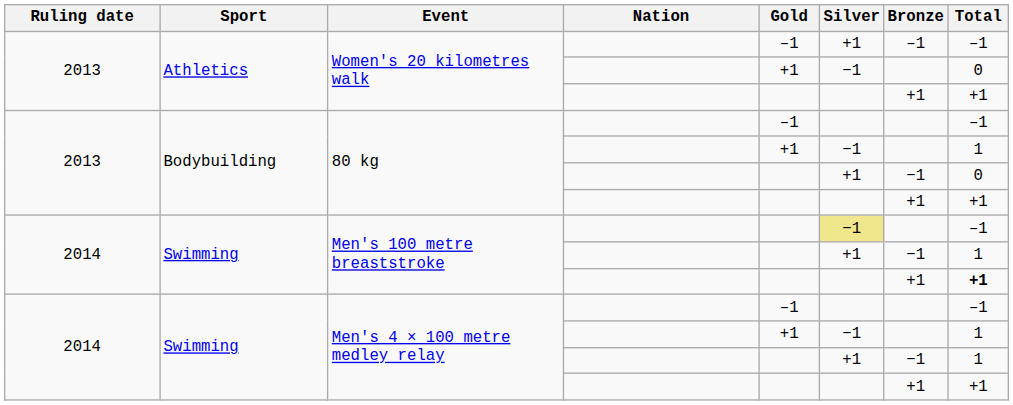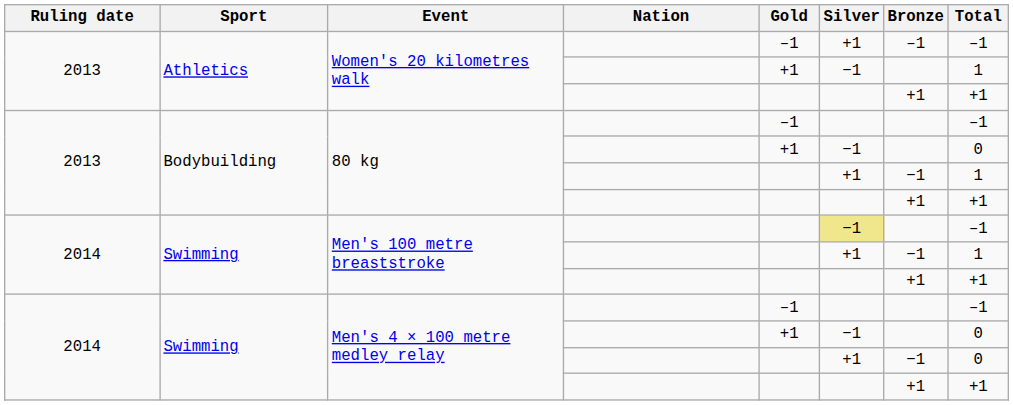(978, 70) 0 -> (978, 70) 1
(978, 149) 1 -> (978, 149) 0
(978, 176) 0 -> (978, 176) 1
(978, 281) bold -> (978, 281) normal
(978, 334) 1 -> (978, 334) 0
(978, 360) 1 -> (978, 360) 0
